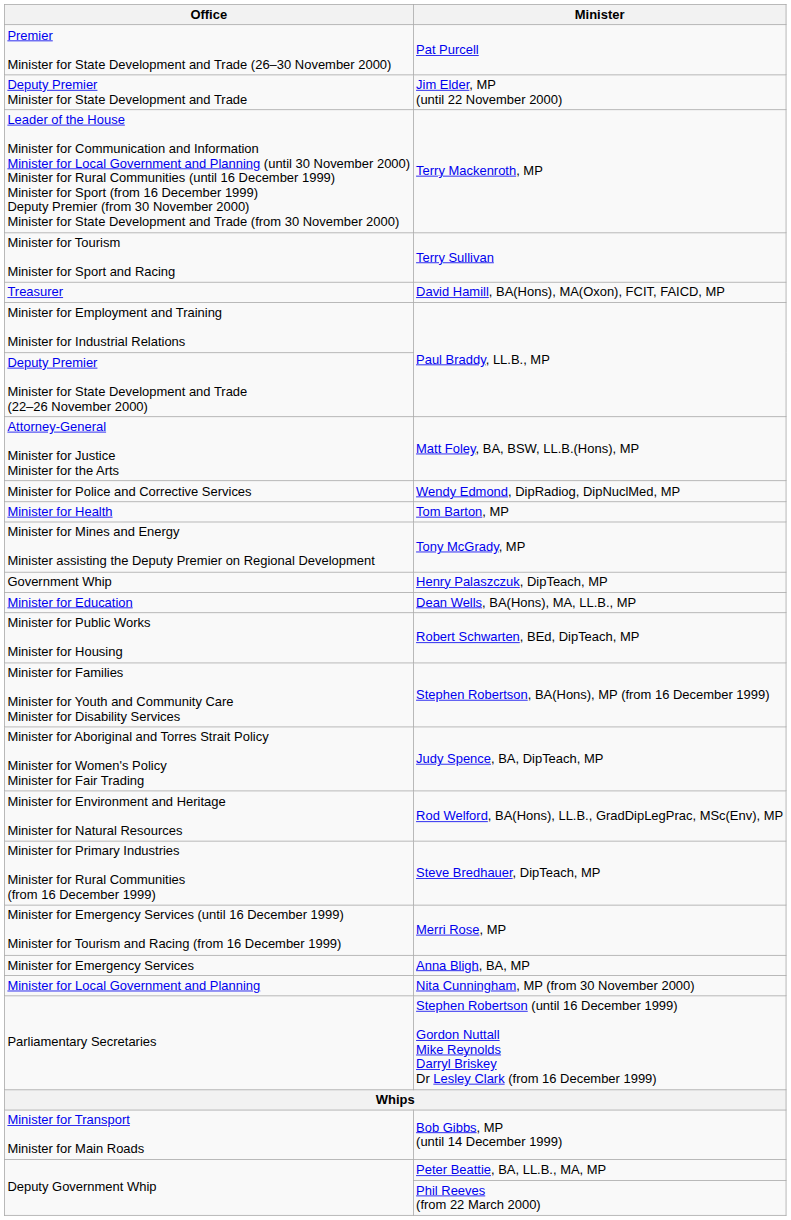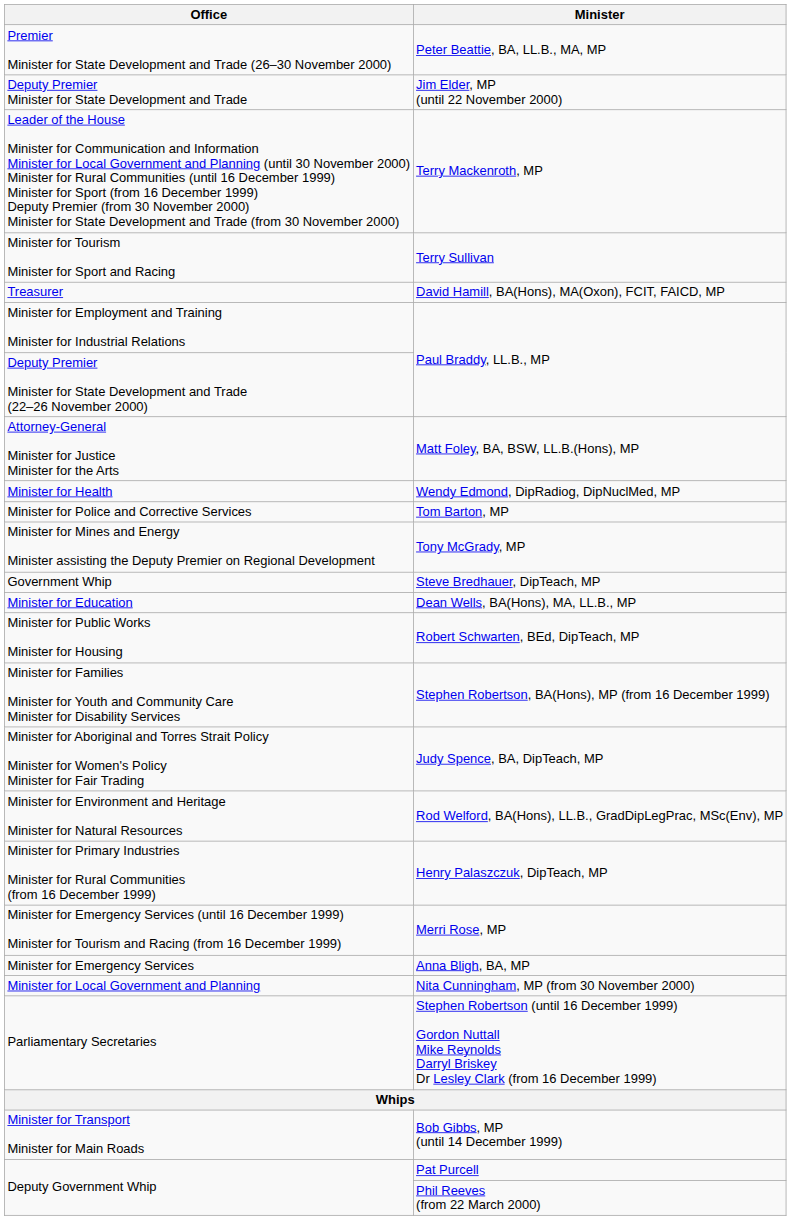(447, 49) Pat Purcell -> (511, 49) Peter Beattie, BA, LL.B., MA, MP
(129, 491) Minister for Police and Corrective Services -> (60, 491) Minister for Health
(60, 511) Minister for Health -> (129, 511) Minister for Police and Corrective Services
(512, 582) Henry Palaszczuk, DipTeach, MP -> (508, 582) Steve Bredhauer, DipTeach, MP
(508, 873) Steve Bredhauer, DipTeach, MP -> (512, 873) Henry Palaszczuk, DipTeach, MP
(511, 1170) Peter Beattie, BA, LL.B., MA, MP -> (447, 1170) Pat Purcell
